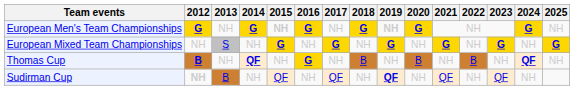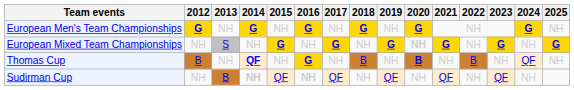(281, 29) bold -> (281, 29) normal
(391, 29) bold -> (391, 29) normal
(418, 45) normal -> (418, 45) bold
(198, 61) bold -> (198, 61) normal
(418, 61) normal -> (418, 61) bold
(529, 61) bold -> (529, 61) normal
(198, 77) bold -> (198, 77) normal
(253, 77) normal -> (253, 77) bold
(308, 77) normal -> (308, 77) bold
(391, 77) bold -> (391, 77) normal
